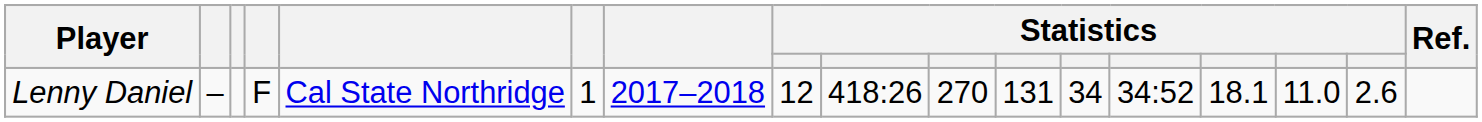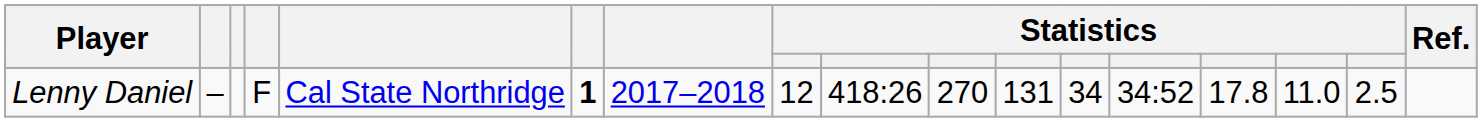(588, 93) normal -> (588, 93) bold
(1238, 93) 18.1 -> (1238, 93) 17.8
(1376, 93) 2.6 -> (1376, 93) 2.5
